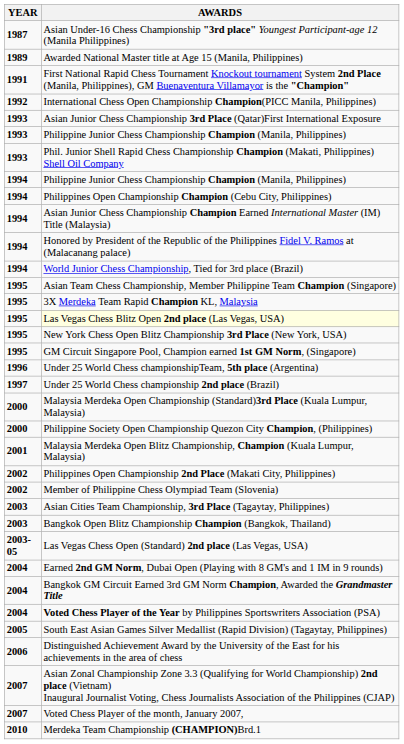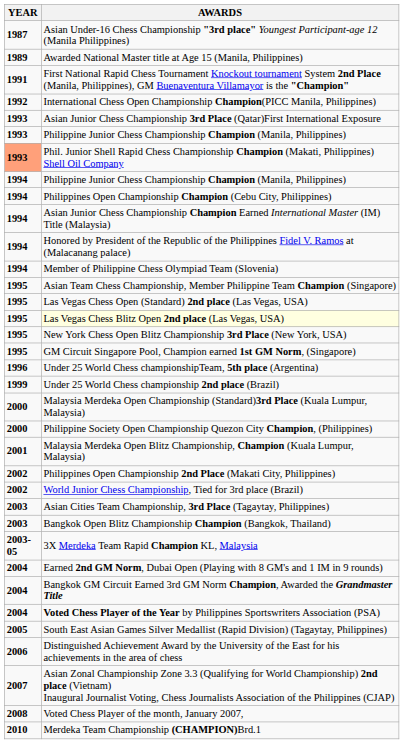(17, 157) no background -> (17, 157) lightsalmon background
(173, 269) World Junior Chess Championship, Tied for 3rd place (Brazil) -> (161, 269) Member of Philippine Chess Olympiad Team (Slovenia)
(151, 302) 3X Merdeka Team Rapid Champion KL, Malaysia -> (176, 302) Las Vegas Chess Open (Standard) 2nd place (Las Vegas, USA)
(17, 384) 1997 -> (17, 384) 1999
(161, 490) Member of Philippine Chess Olympiad Team (Slovenia) -> (173, 490) World Junior Chess Championship, Tied for 3rd place (Brazil)
(176, 545) Las Vegas Chess Open (Standard) 2nd place (Las Vegas, USA) -> (151, 545) 3X Merdeka Team Rapid Champion KL, Malaysia
(17, 713) 2007 -> (17, 713) 2008
